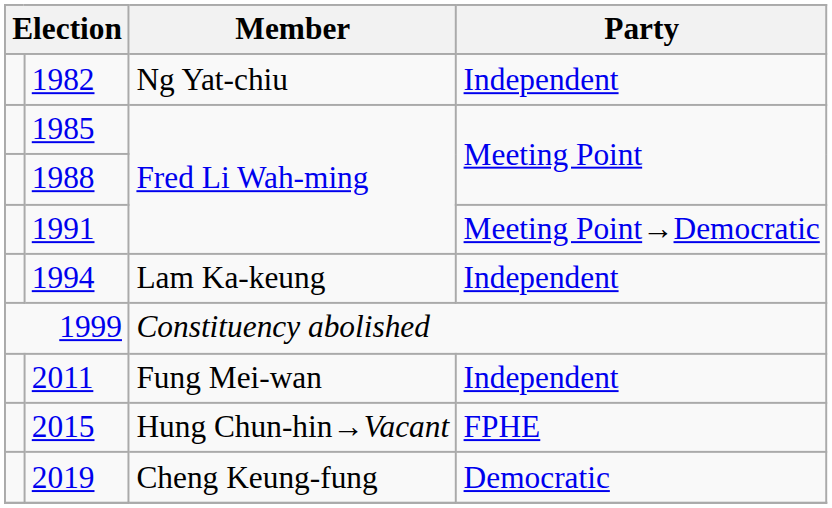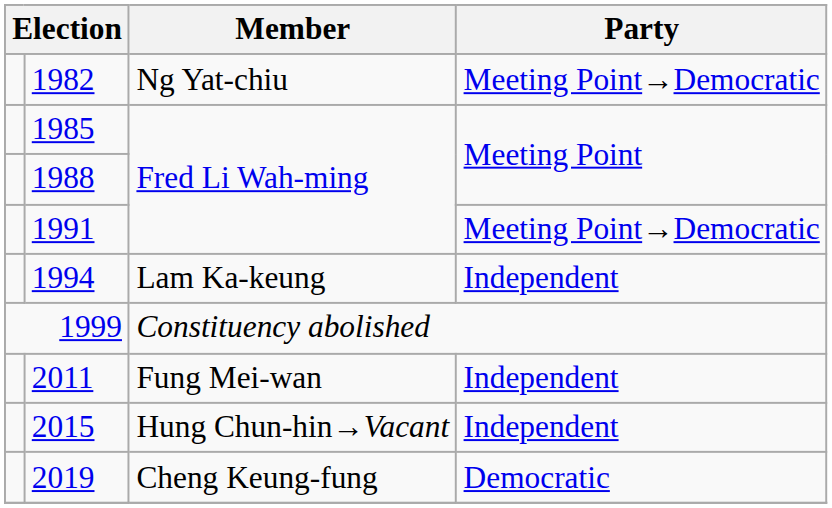(541, 79) Independent -> (642, 79) Meeting Point→Democratic
(502, 427) FPHE -> (541, 427) Independent
